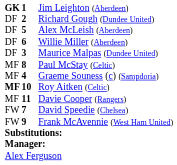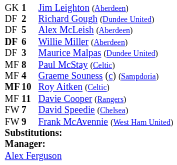(12, 7) bold -> (12, 7) normal
(11, 42) normal -> (11, 42) bold
